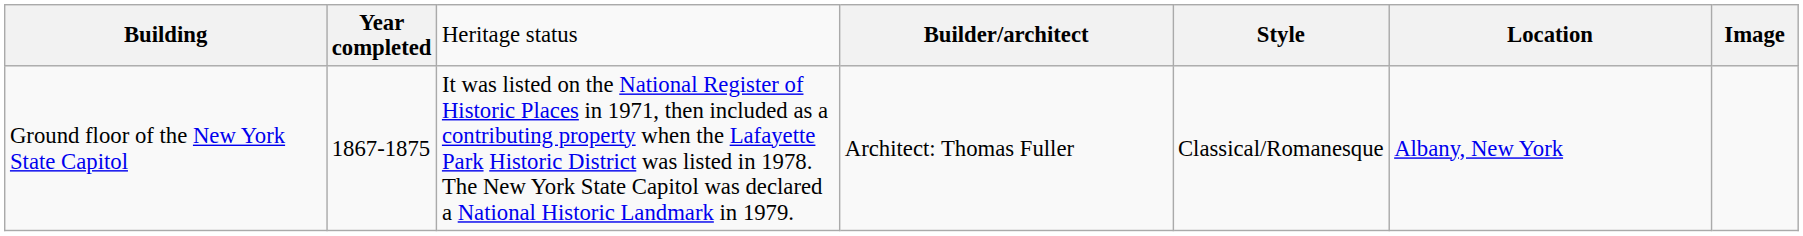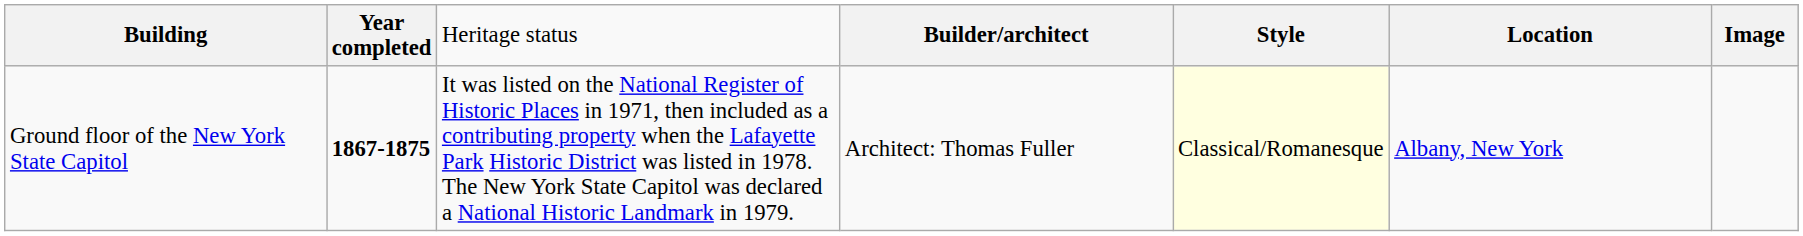(381, 148) normal -> (381, 148) bold
(1281, 148) no background -> (1281, 148) lightyellow background
